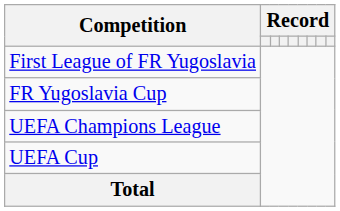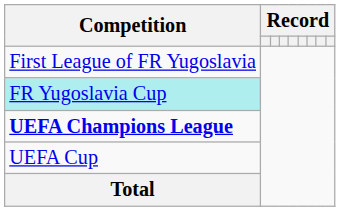(88, 93) no background -> (88, 93) paleturquoise background
(115, 125) normal -> (121, 125) bold
